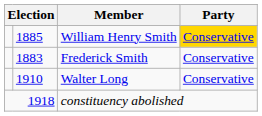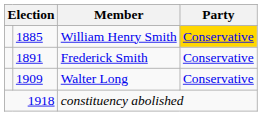(29, 57) 1883 -> (29, 57) 1891
(29, 79) 1910 -> (29, 79) 1909
